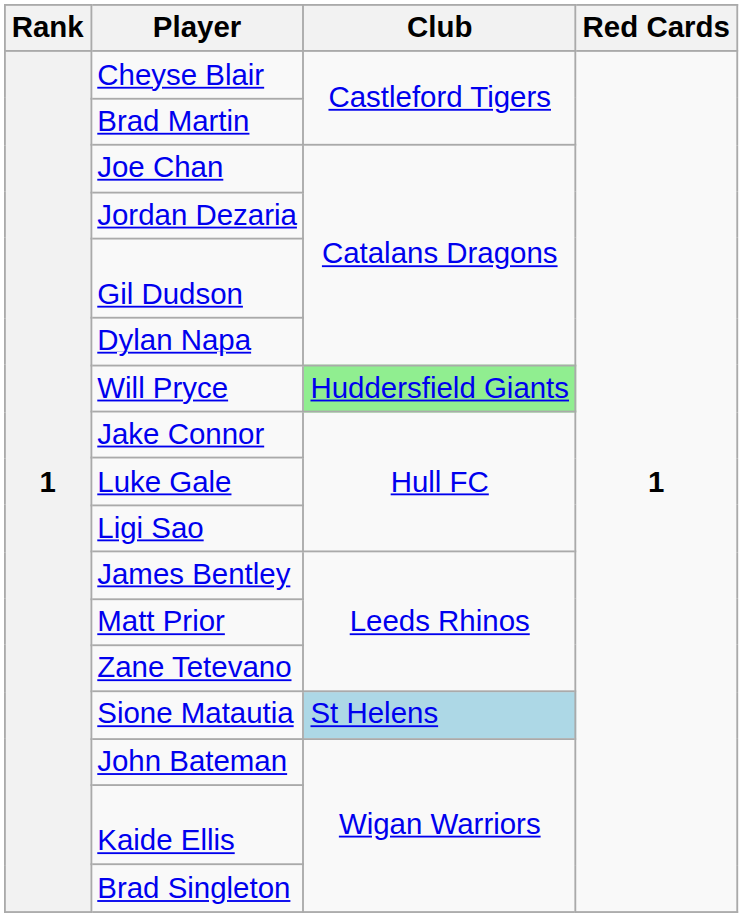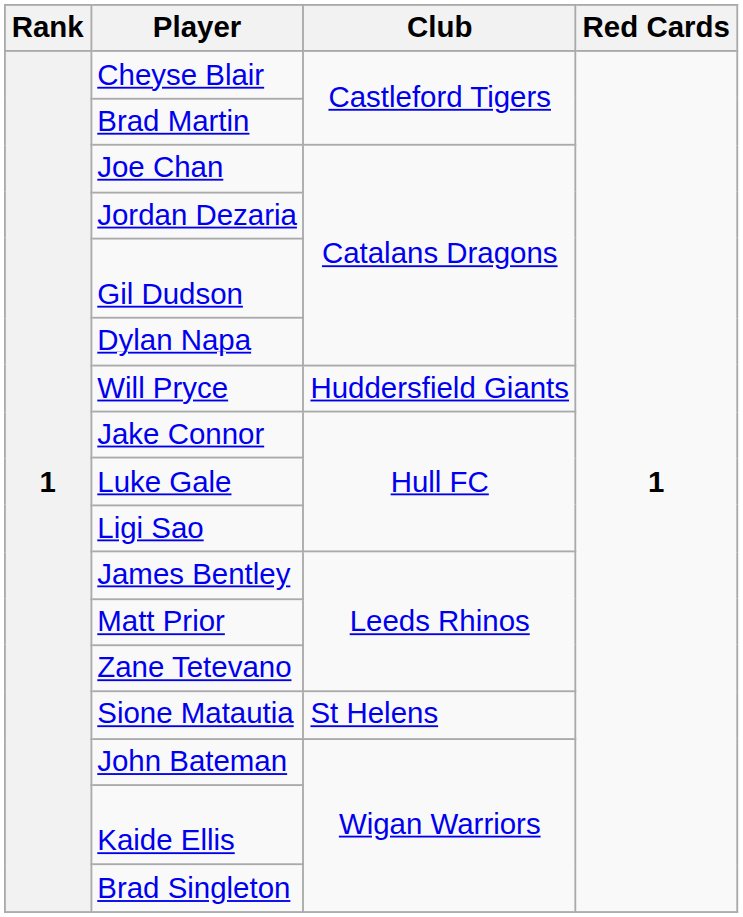(440, 387) lightgreen background -> (440, 387) no background
(374, 714) lightblue background -> (374, 714) no background
